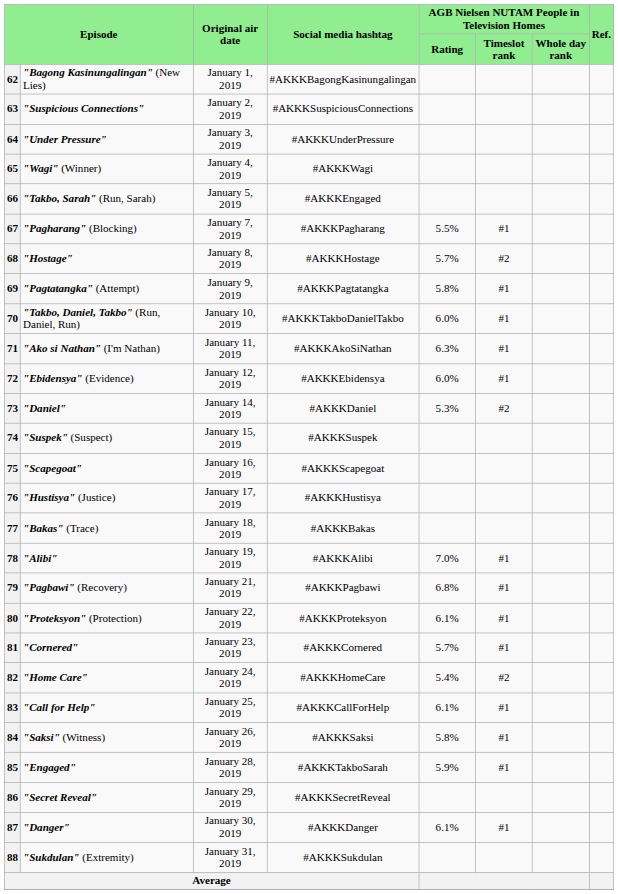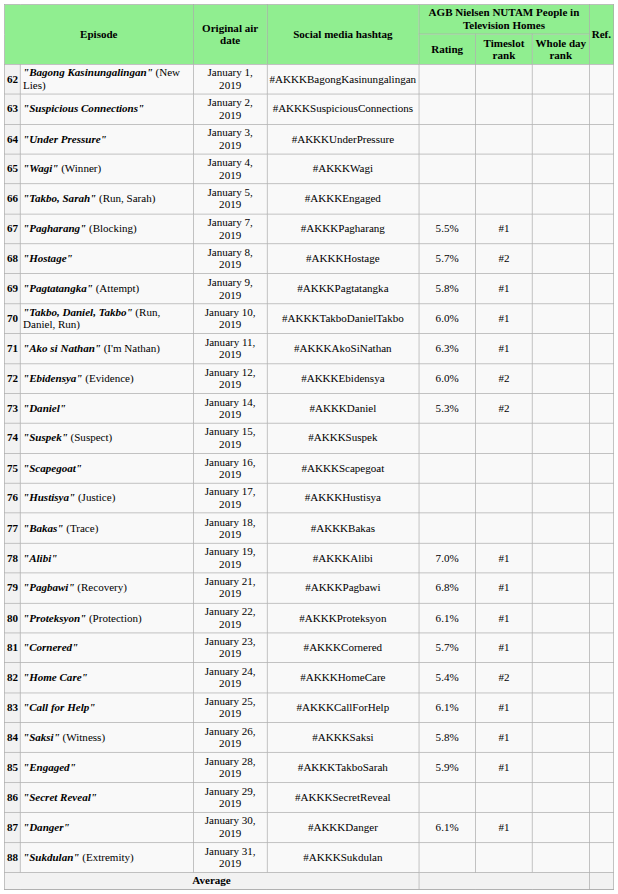(504, 378) #1 -> (504, 378) #2
